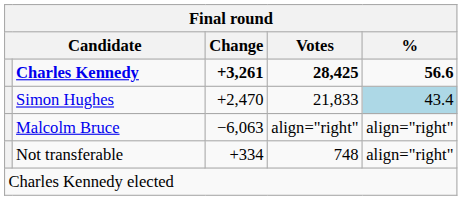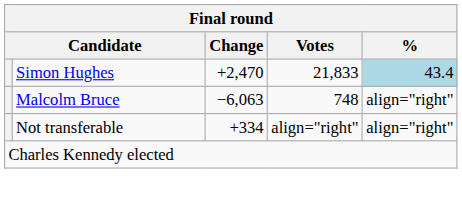- row: (77, 72)
(315, 127) align="right" -> (346, 100) 748
(346, 154) 748 -> (315, 127) align="right"
